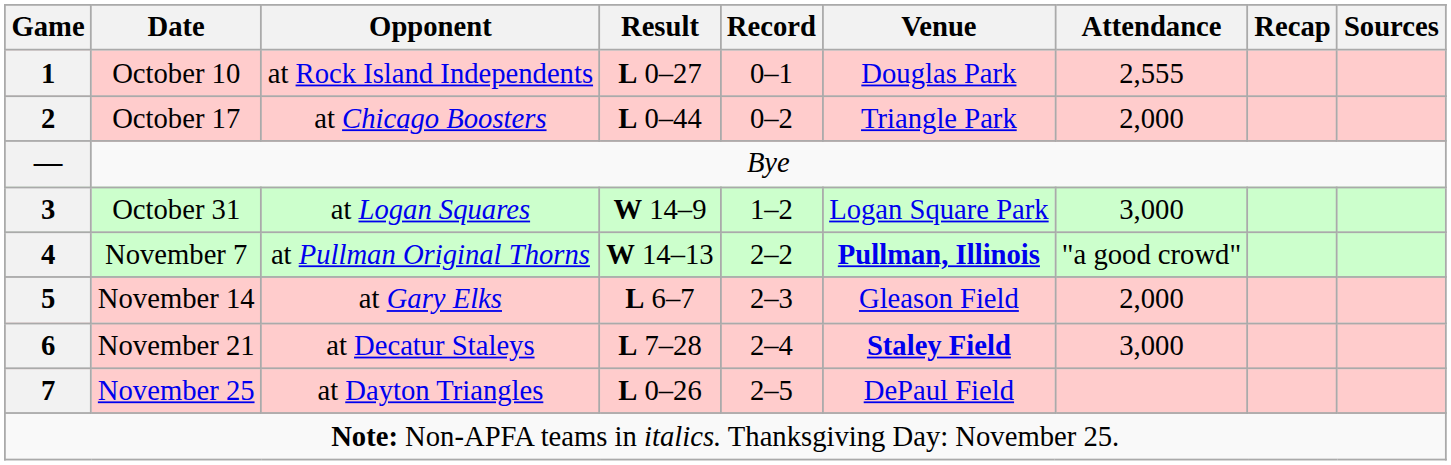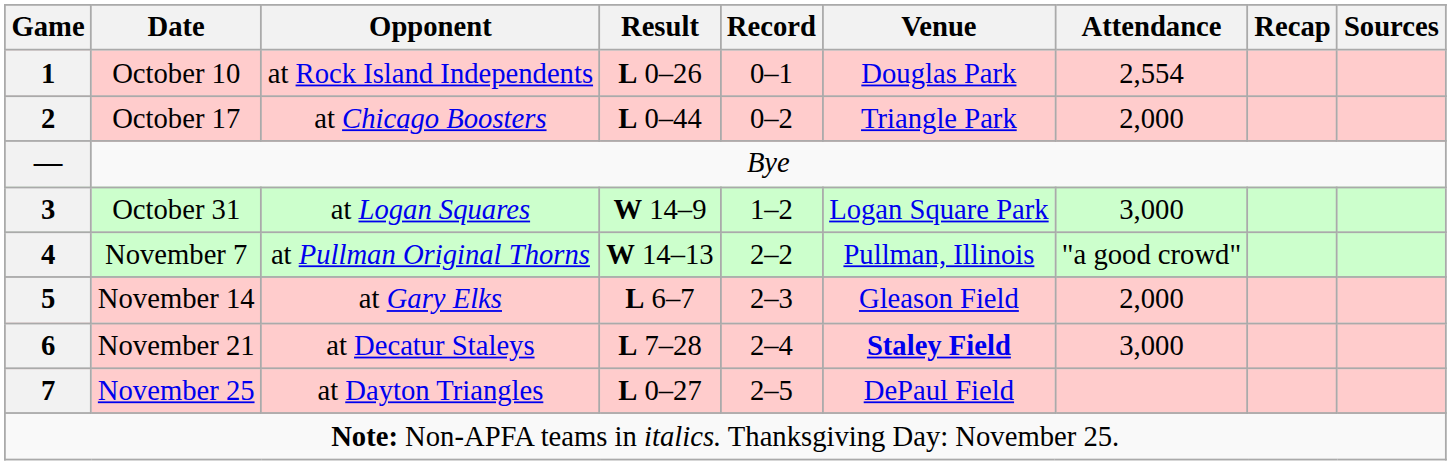(660, 72) L 0–27 -> (660, 72) L 0–26
(1152, 72) 2,555 -> (1152, 72) 2,554
(939, 254) bold -> (939, 254) normal
(660, 390) L 0–26 -> (660, 390) L 0–27
